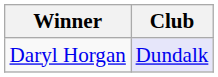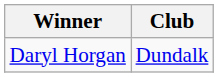(172, 54) lavender background -> (172, 54) no background
